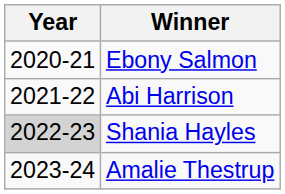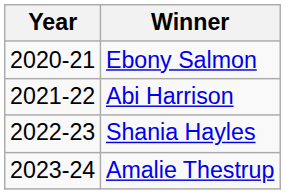(53, 133) lightgrey background -> (53, 133) no background
